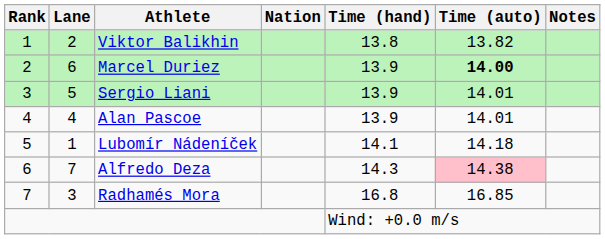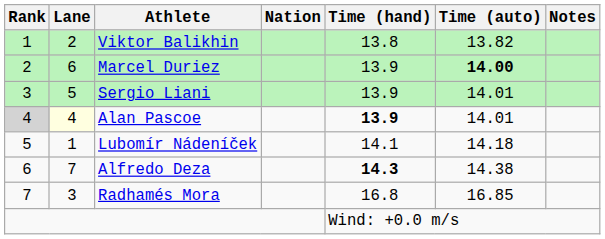(27, 119) no background -> (27, 119) lightgrey background
(72, 119) no background -> (72, 119) lightyellow background
(380, 119) normal -> (380, 119) bold
(380, 170) normal -> (380, 170) bold
(490, 170) pink background -> (490, 170) no background
